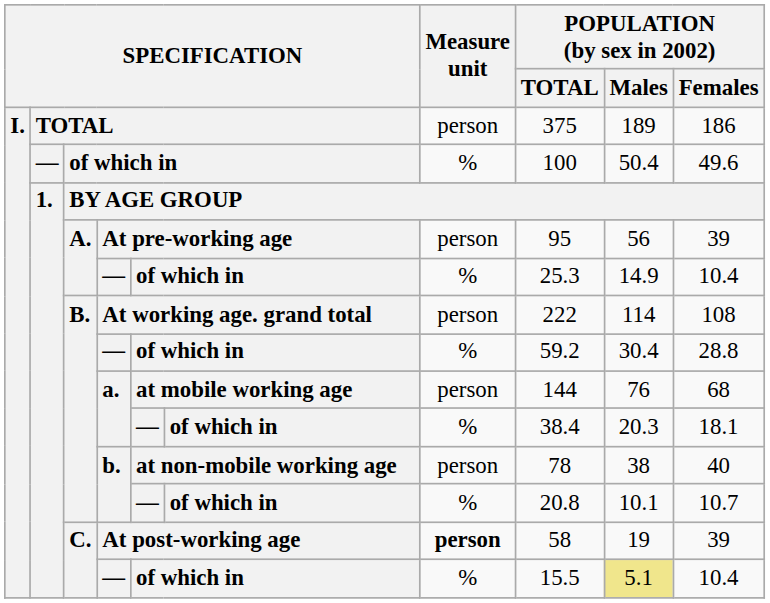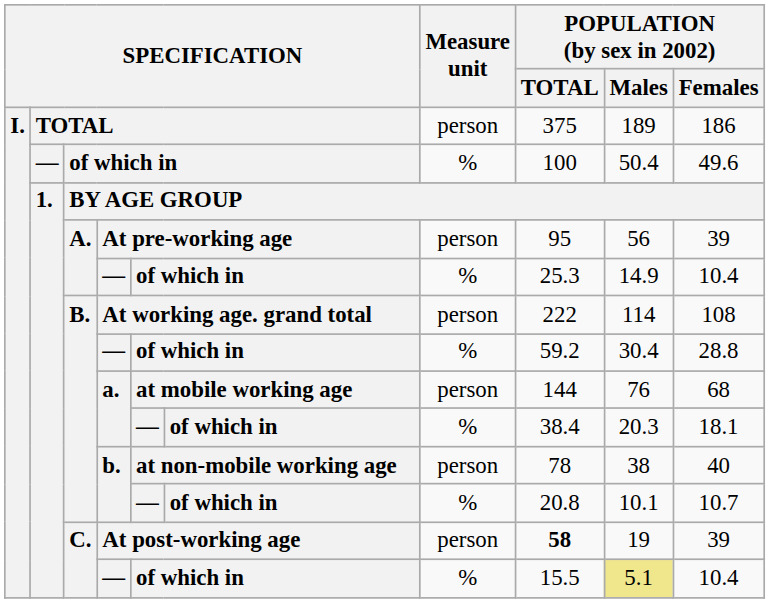(468, 539) bold -> (468, 539) normal
(560, 539) normal -> (560, 539) bold
